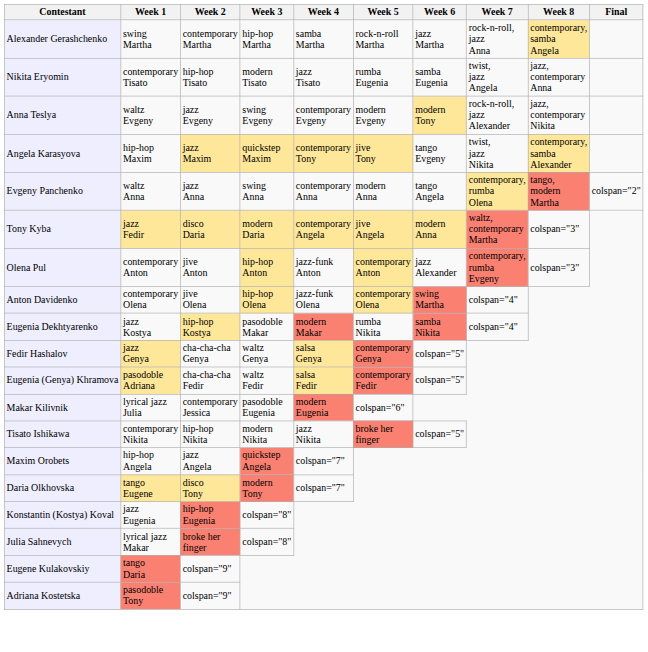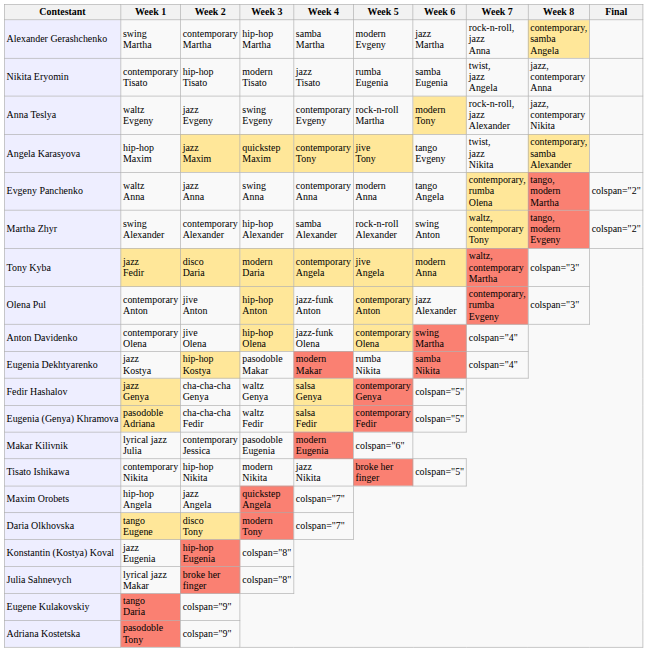(377, 39) rock-n-roll Martha -> (371, 39) modern Evgeny
(371, 115) modern Evgeny -> (377, 115) rock-n-roll Martha
+ row: (32, 229)
